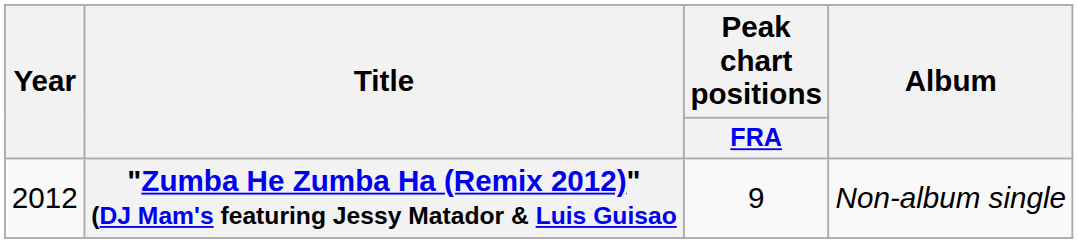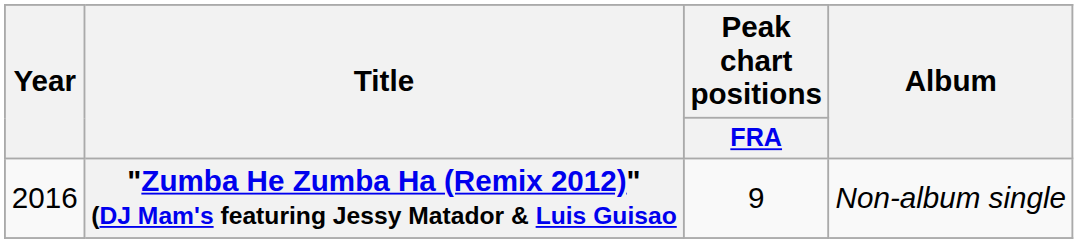(45, 197) 2012 -> (45, 197) 2016
